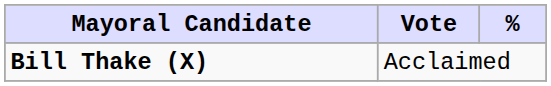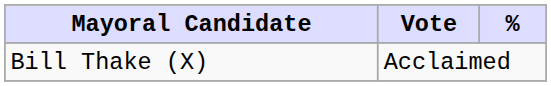(109, 62) bold -> (109, 62) normal
